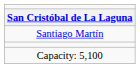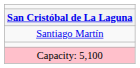(70, 55) no background -> (70, 55) pink background
